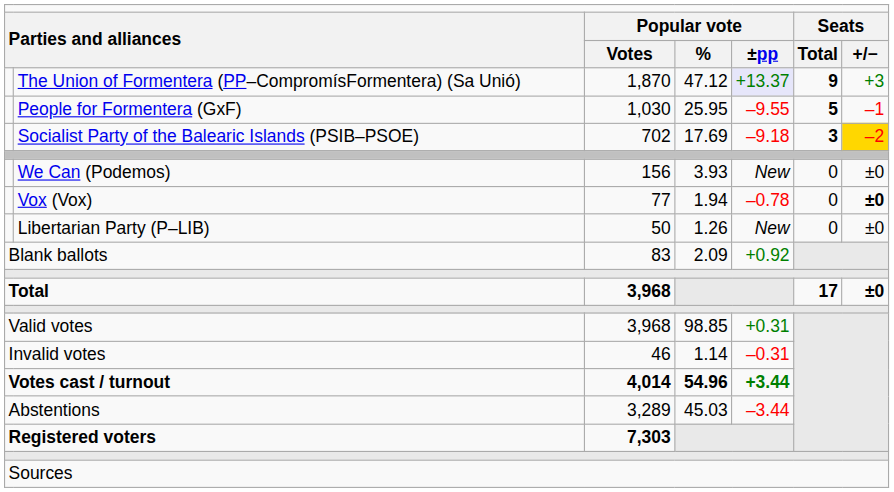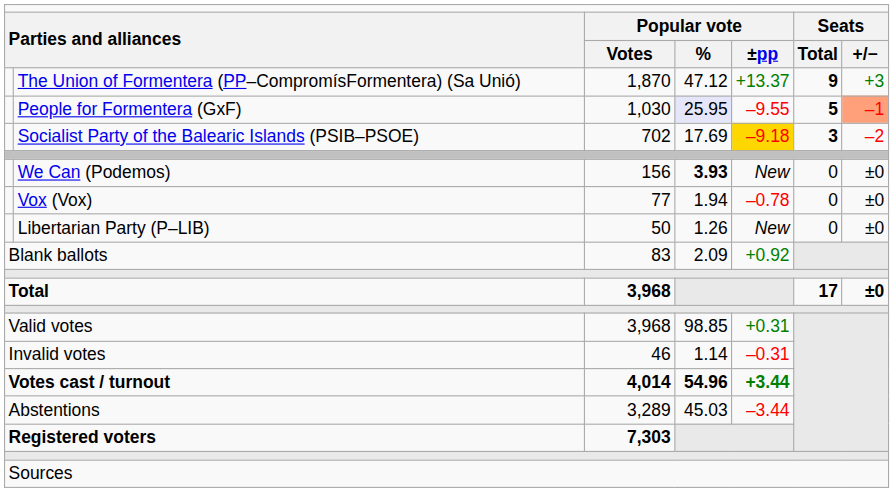(763, 81) lavender background -> (763, 81) no background
(706, 109) no background -> (706, 109) lavender background
(874, 109) no background -> (874, 109) lightsalmon background
(768, 137) no background -> (768, 137) gold background
(874, 137) gold background -> (874, 137) no background
(711, 172) normal -> (711, 172) bold
(875, 200) bold -> (875, 200) normal
